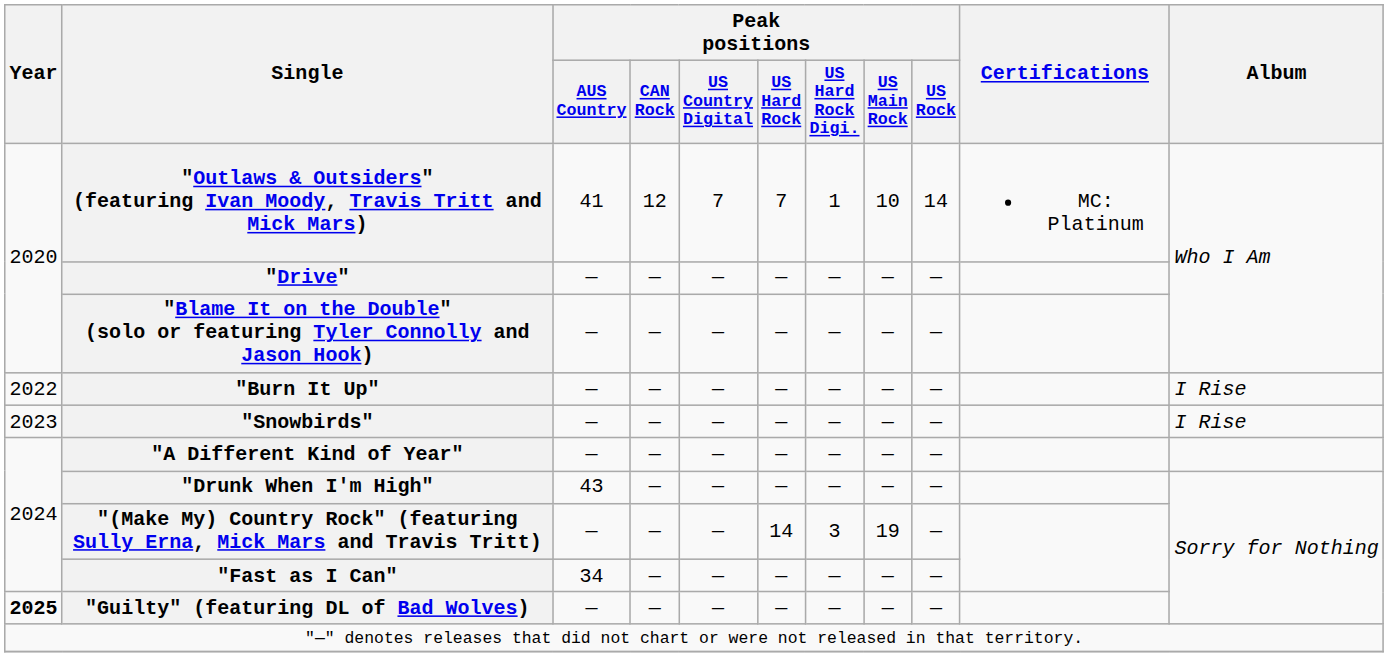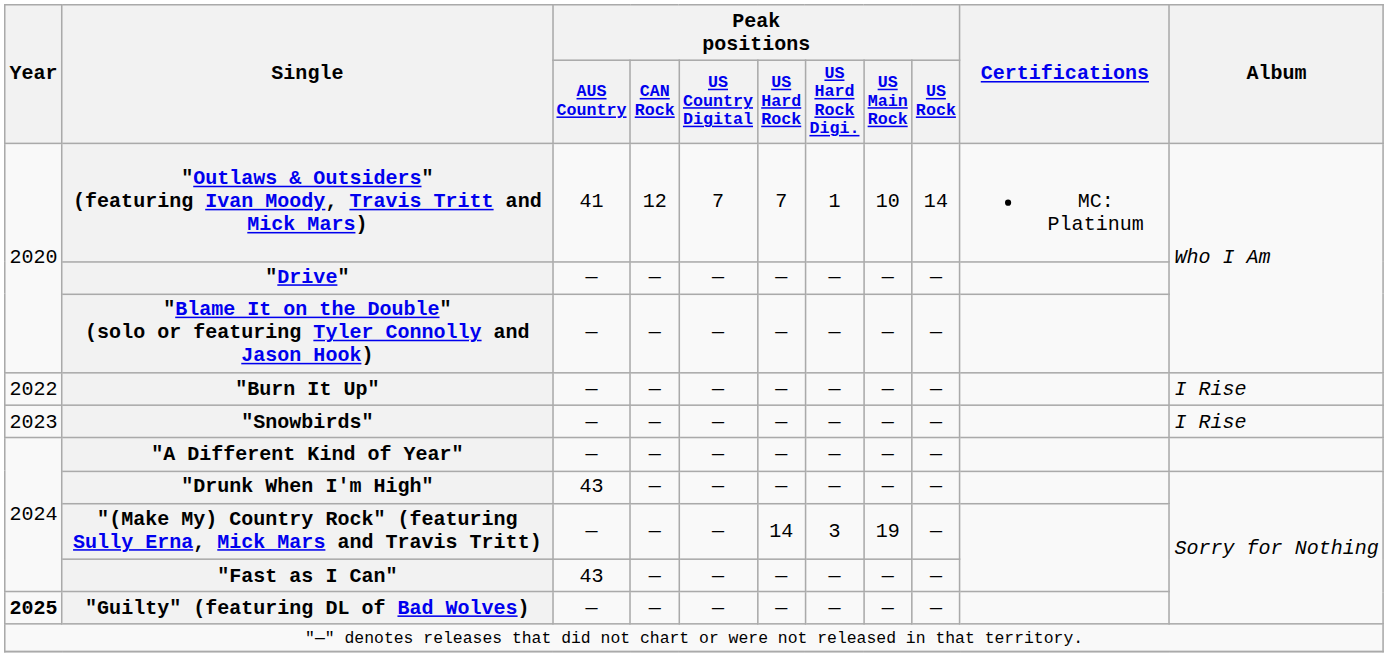(591, 575) 34 -> (591, 575) 43
